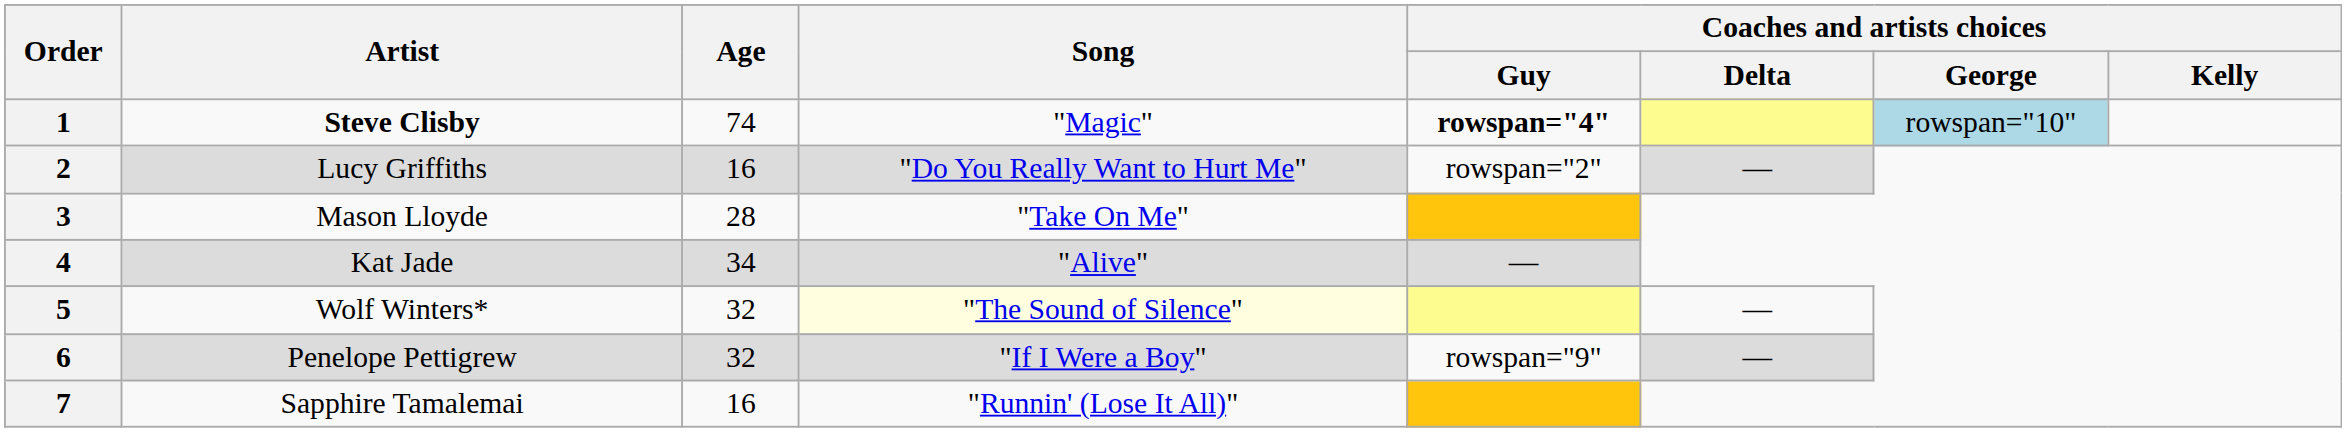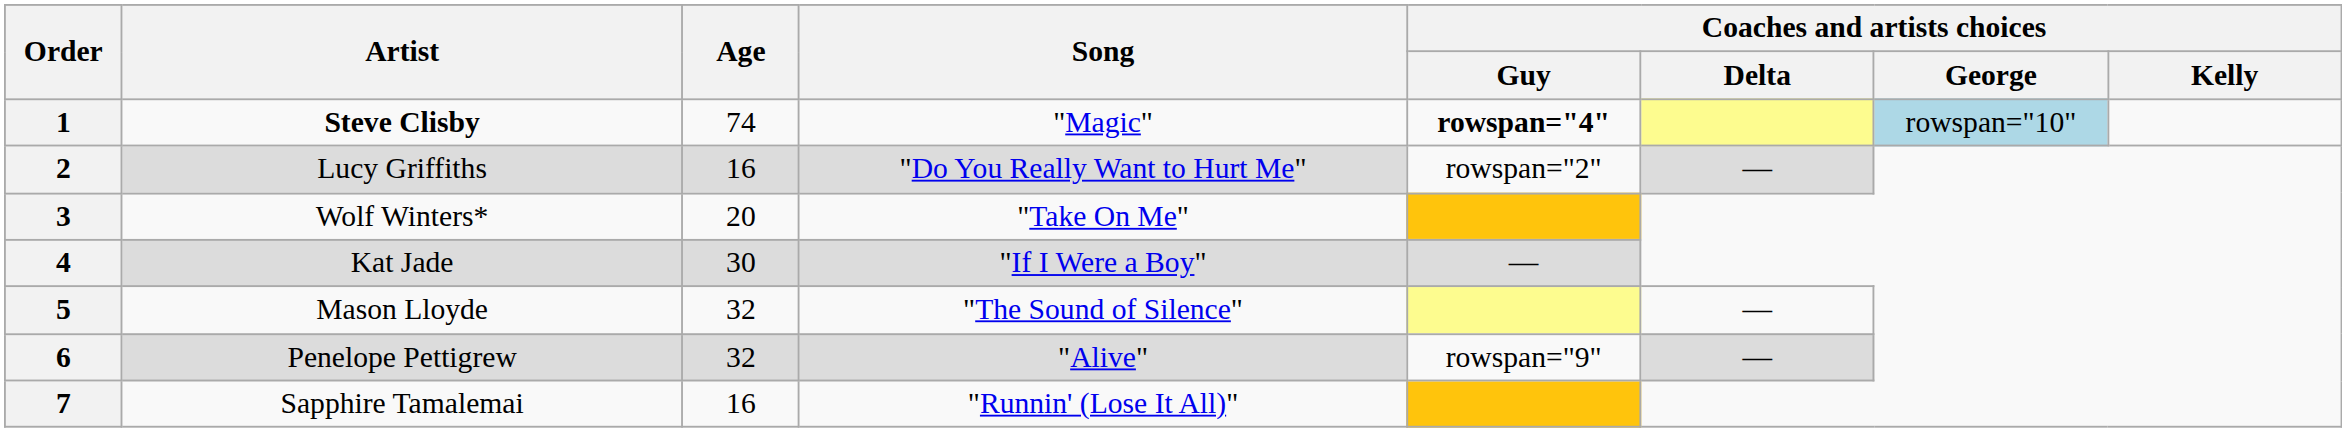(402, 215) Mason Lloyde -> (402, 215) Wolf Winters*
(741, 215) 28 -> (741, 215) 20
(741, 262) 34 -> (741, 262) 30
(1103, 262) "Alive" -> (1103, 262) "If I Were a Boy"
(402, 309) Wolf Winters* -> (402, 309) Mason Lloyde
(1103, 309) lightyellow background -> (1103, 309) no background
(1103, 356) "If I Were a Boy" -> (1103, 356) "Alive"
